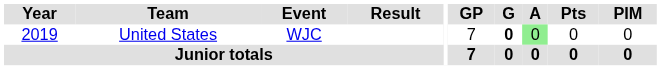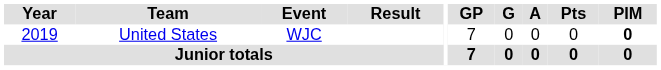(509, 34) bold -> (509, 34) normal
(535, 34) lightgreen background -> (535, 34) no background
(628, 34) normal -> (628, 34) bold
